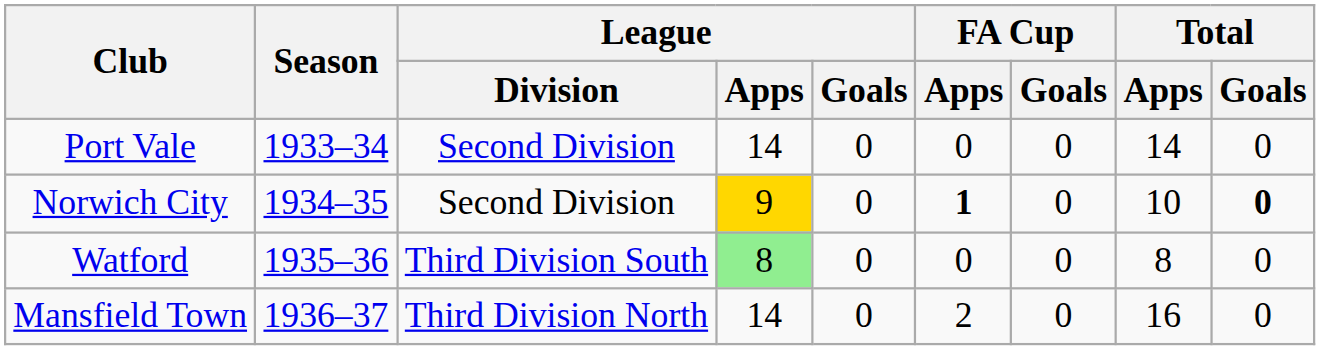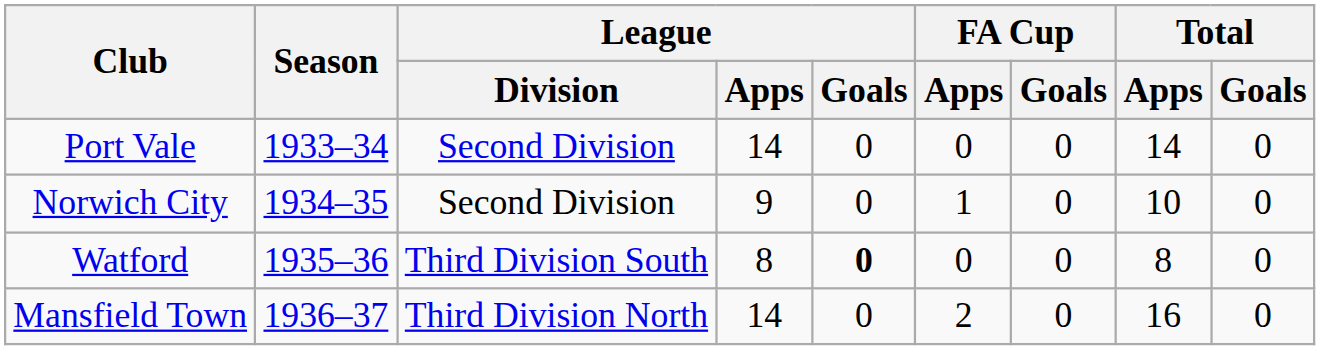(764, 202) gold background -> (764, 202) no background
(964, 202) bold -> (964, 202) normal
(1263, 202) bold -> (1263, 202) normal
(764, 259) lightgreen background -> (764, 259) no background
(864, 259) normal -> (864, 259) bold
